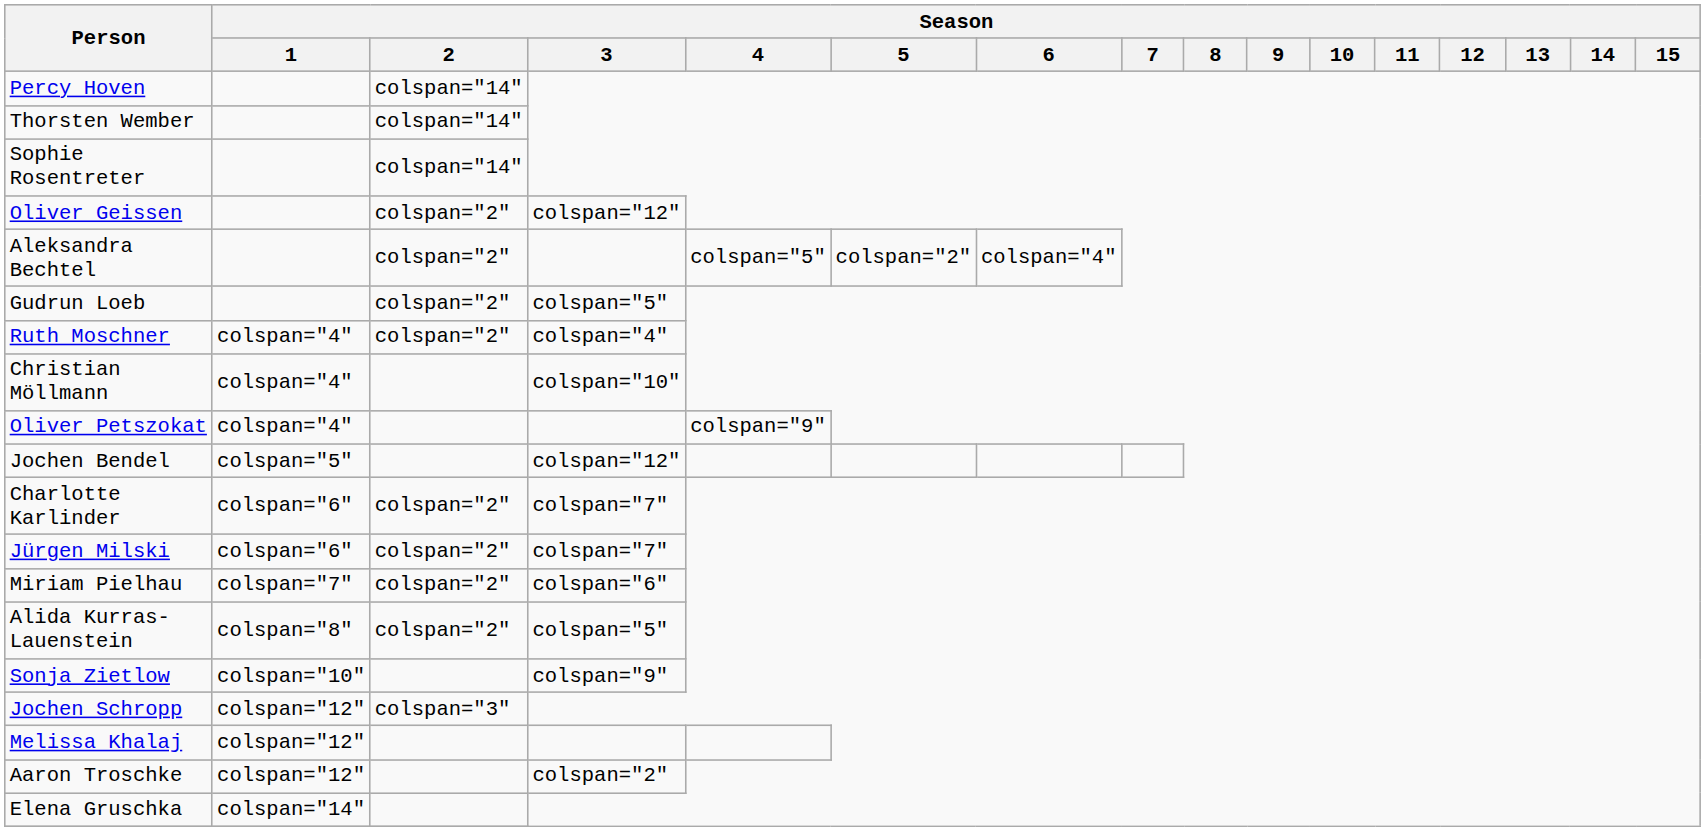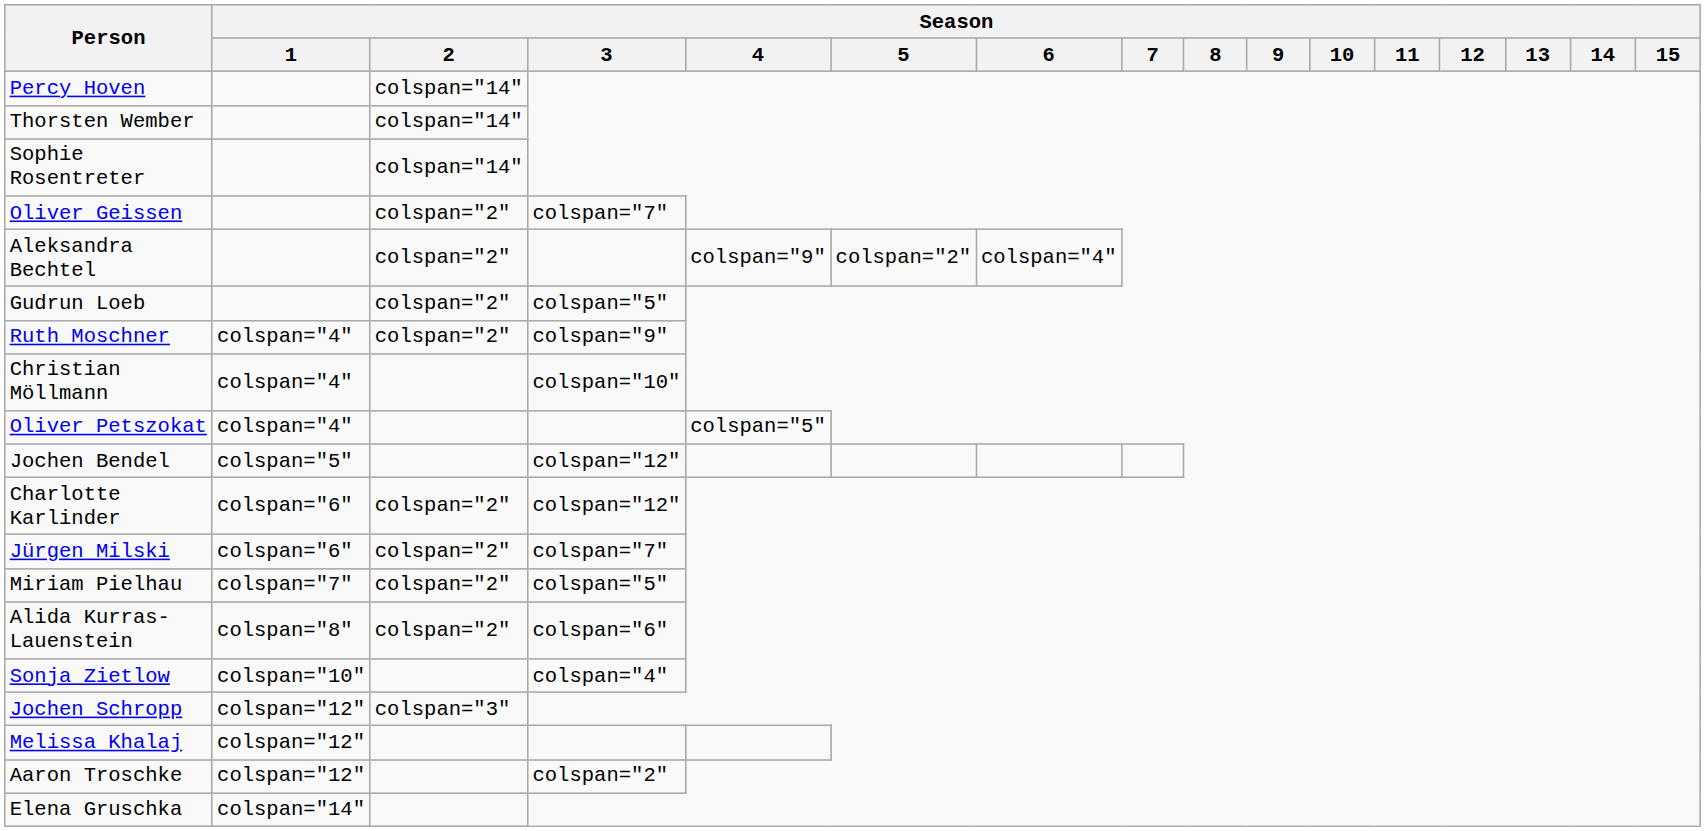(606, 213) colspan="12" -> (600, 213) colspan="7"
(758, 258) colspan="5" -> (758, 258) colspan="9"
(600, 337) colspan="4" -> (600, 337) colspan="9"
(758, 427) colspan="9" -> (758, 427) colspan="5"
(600, 506) colspan="7" -> (606, 506) colspan="12"
(600, 585) colspan="6" -> (600, 585) colspan="5"
(600, 630) colspan="5" -> (600, 630) colspan="6"
(600, 676) colspan="9" -> (600, 676) colspan="4"
